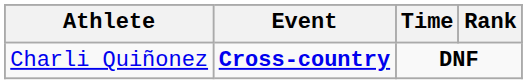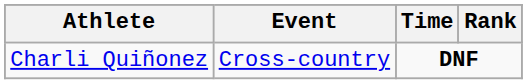(304, 60) bold -> (304, 60) normal
